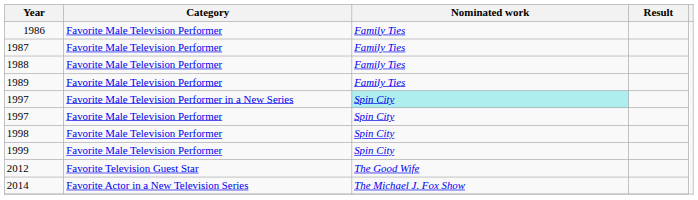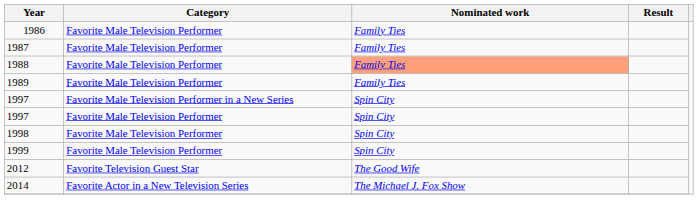(380, 64) no background -> (380, 64) lightsalmon background
(374, 99) paleturquoise background -> (374, 99) no background
